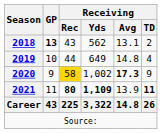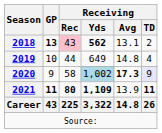(70, 43) no background -> (70, 43) pink background
(97, 43) normal -> (97, 43) bold
(70, 74) gold background -> (70, 74) no background
(97, 74) no background -> (97, 74) lightblue background
(149, 74) no background -> (149, 74) lavender background
(51, 89) normal -> (51, 89) bold
